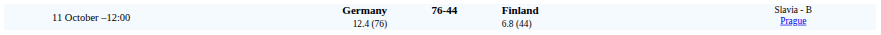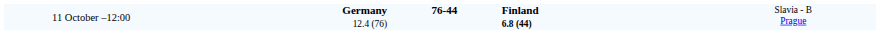(517, 24) normal -> (517, 24) bold
